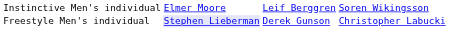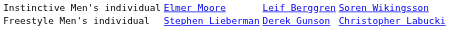(212, 21) lavender background -> (212, 21) no background
